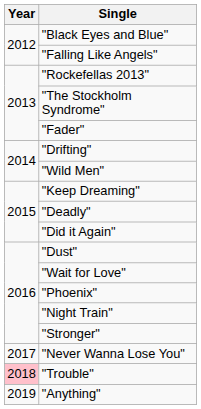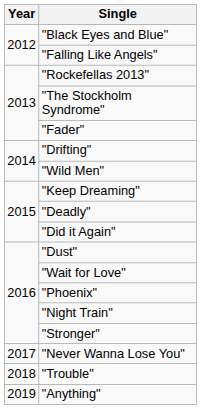(22, 374) pink background -> (22, 374) no background
